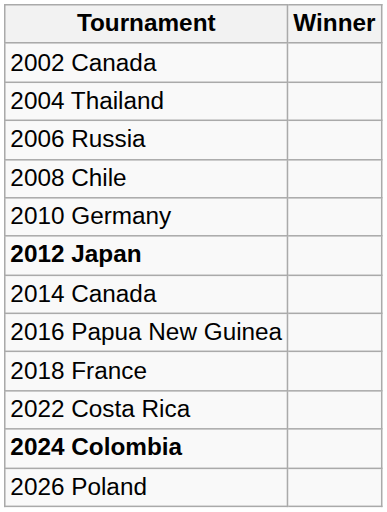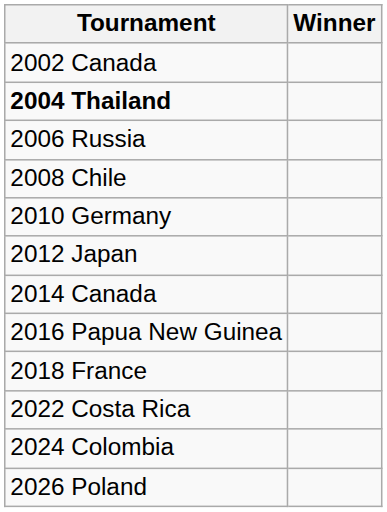(87, 100) normal -> (91, 100) bold
(76, 255) bold -> (74, 255) normal
(96, 448) bold -> (92, 448) normal
